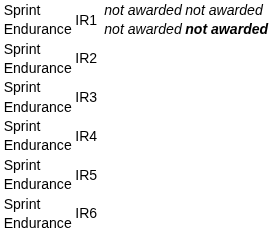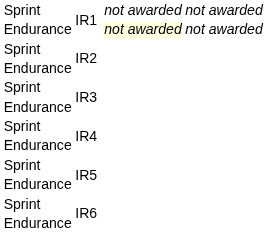(143, 29) no background -> (143, 29) lightyellow background
(227, 29) bold -> (224, 29) normal
